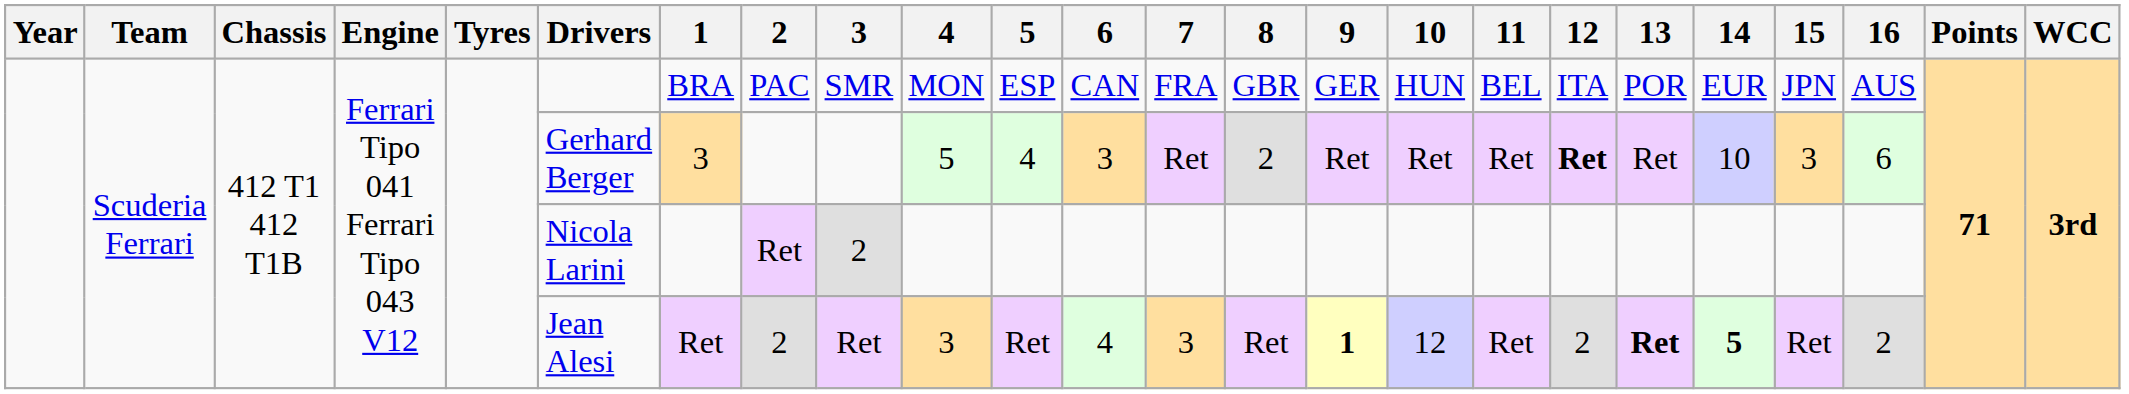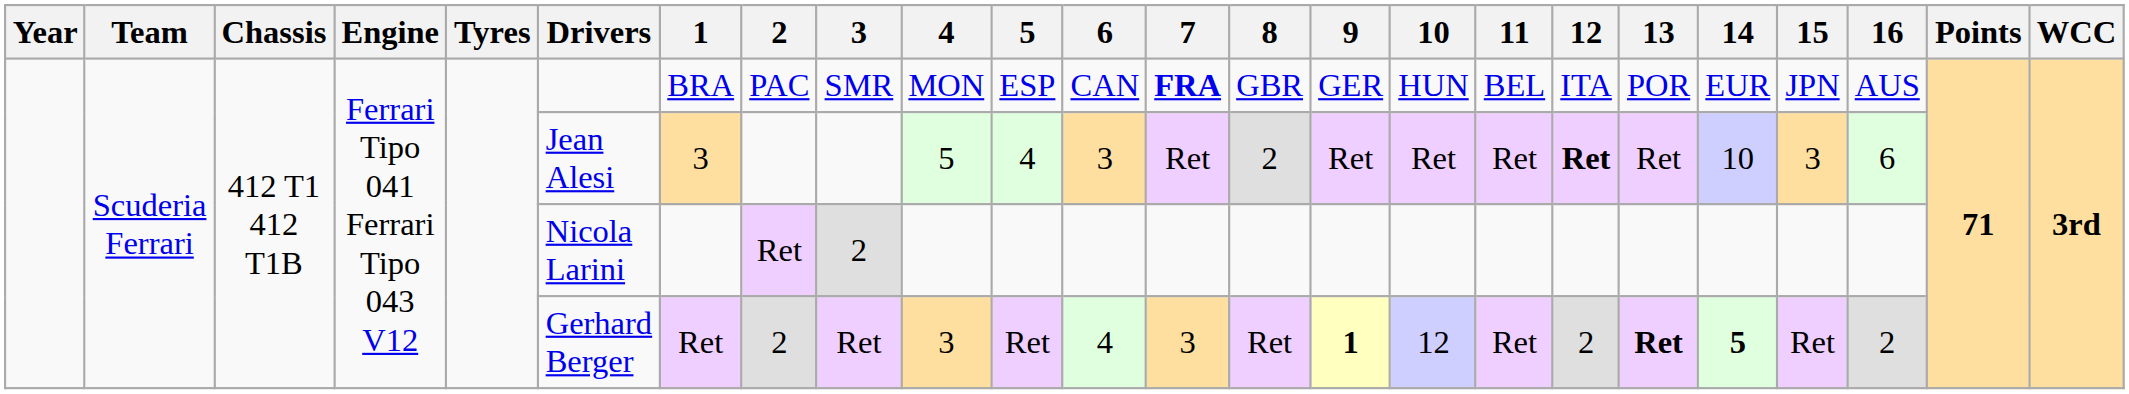(1186, 85) normal -> (1188, 85) bold
(599, 158) Gerhard Berger -> (580, 158) Jean Alesi
(580, 342) Jean Alesi -> (599, 342) Gerhard Berger
